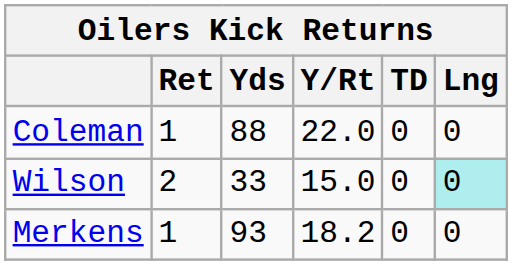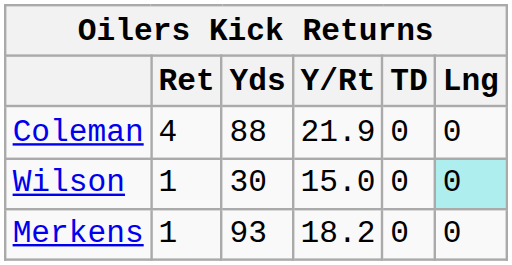(168, 132) 1 -> (168, 132) 4
(338, 132) 22.0 -> (338, 132) 21.9
(168, 183) 2 -> (168, 183) 1
(248, 183) 33 -> (248, 183) 30
